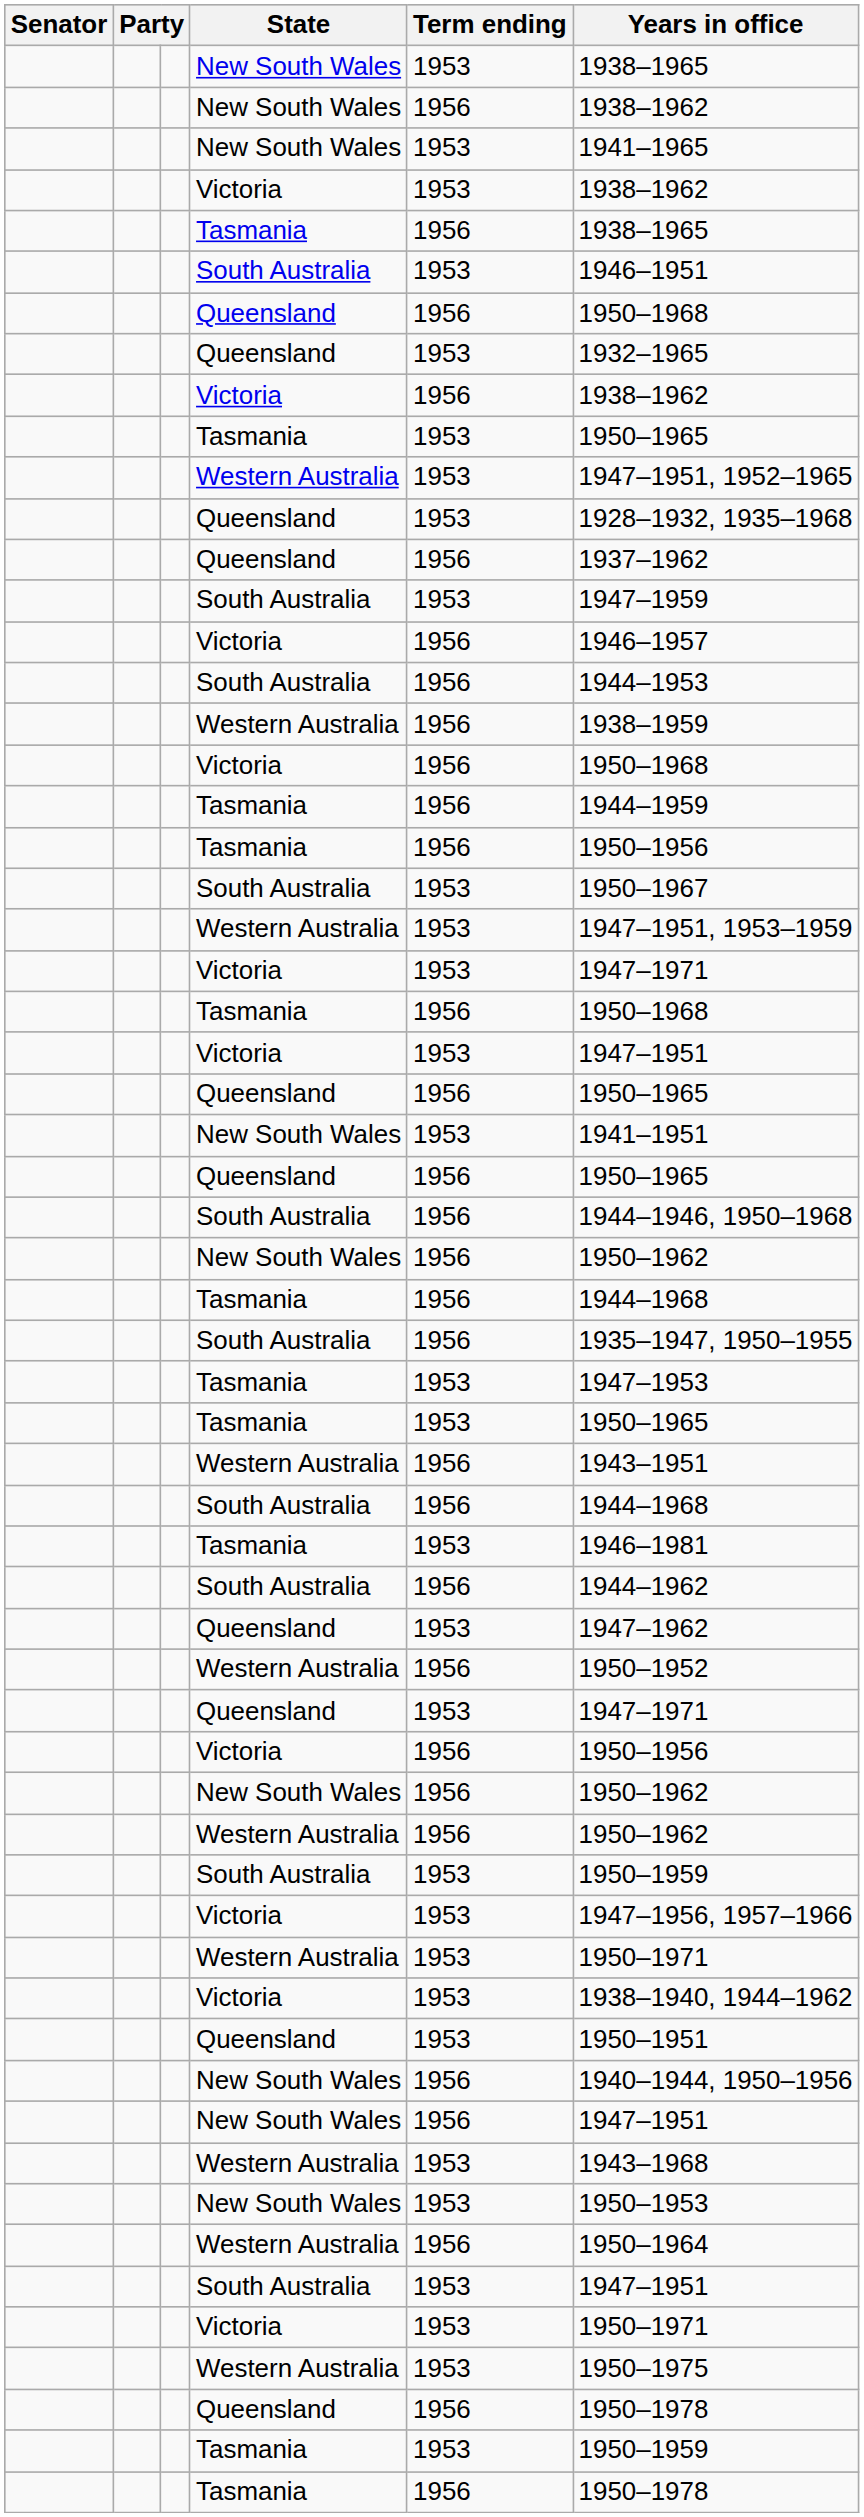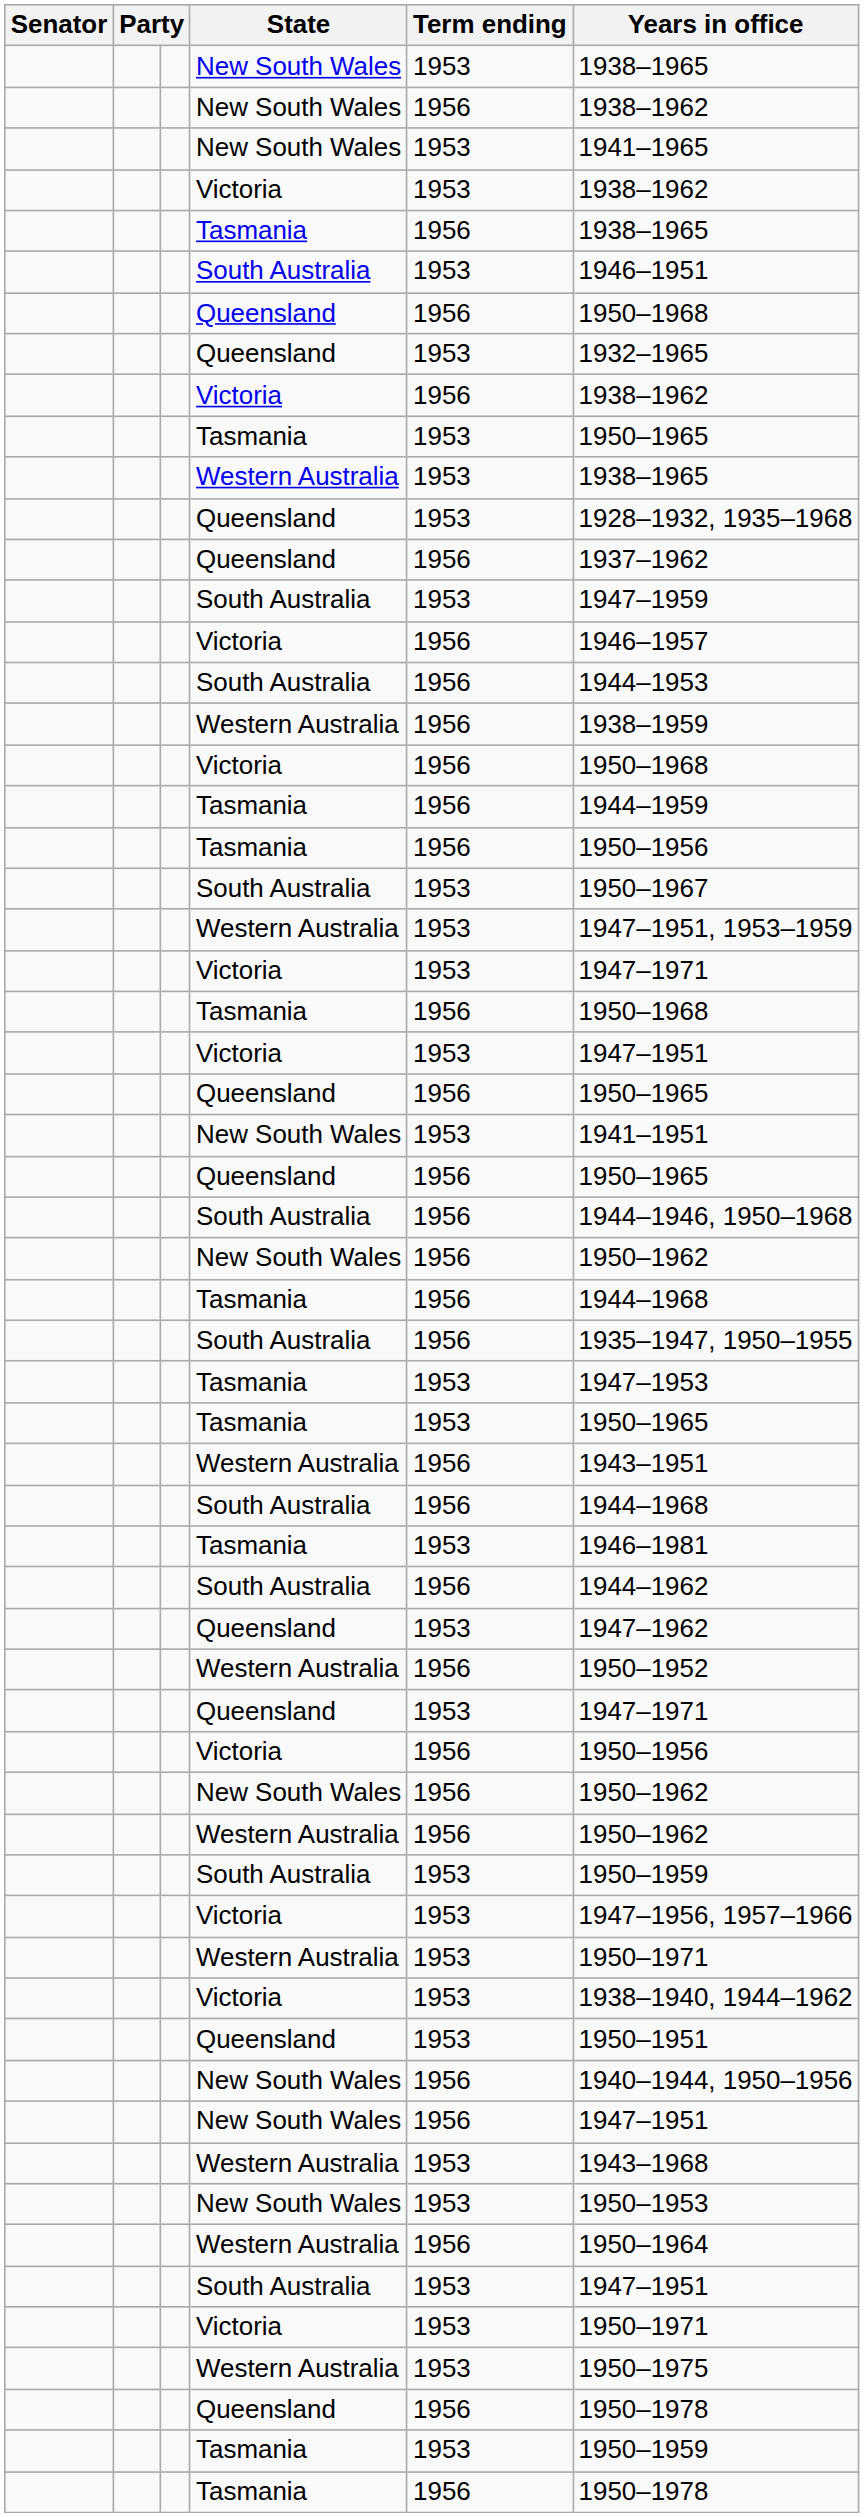(716, 477) 1947–1951, 1952–1965 -> (643, 477) 1938–1965
